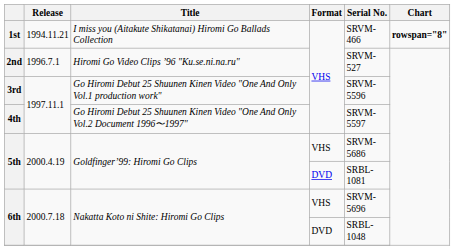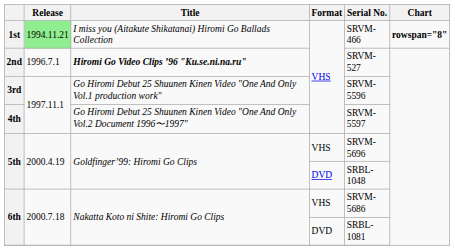(48, 34) no background -> (48, 34) lightgreen background
(157, 62) normal -> (160, 62) bold
(361, 147) SRVM-5686 -> (361, 147) SRVM-5696
(360, 175) SRBL-1081 -> (360, 175) SRBL-1048
(361, 203) SRVM-5696 -> (361, 203) SRVM-5686
(360, 231) SRBL-1048 -> (360, 231) SRBL-1081
